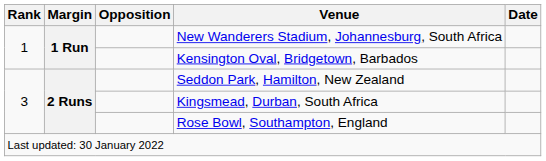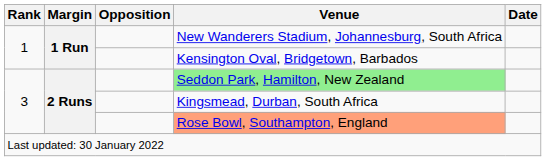(291, 79) no background -> (291, 79) lightgreen background
(282, 123) no background -> (282, 123) lightsalmon background
